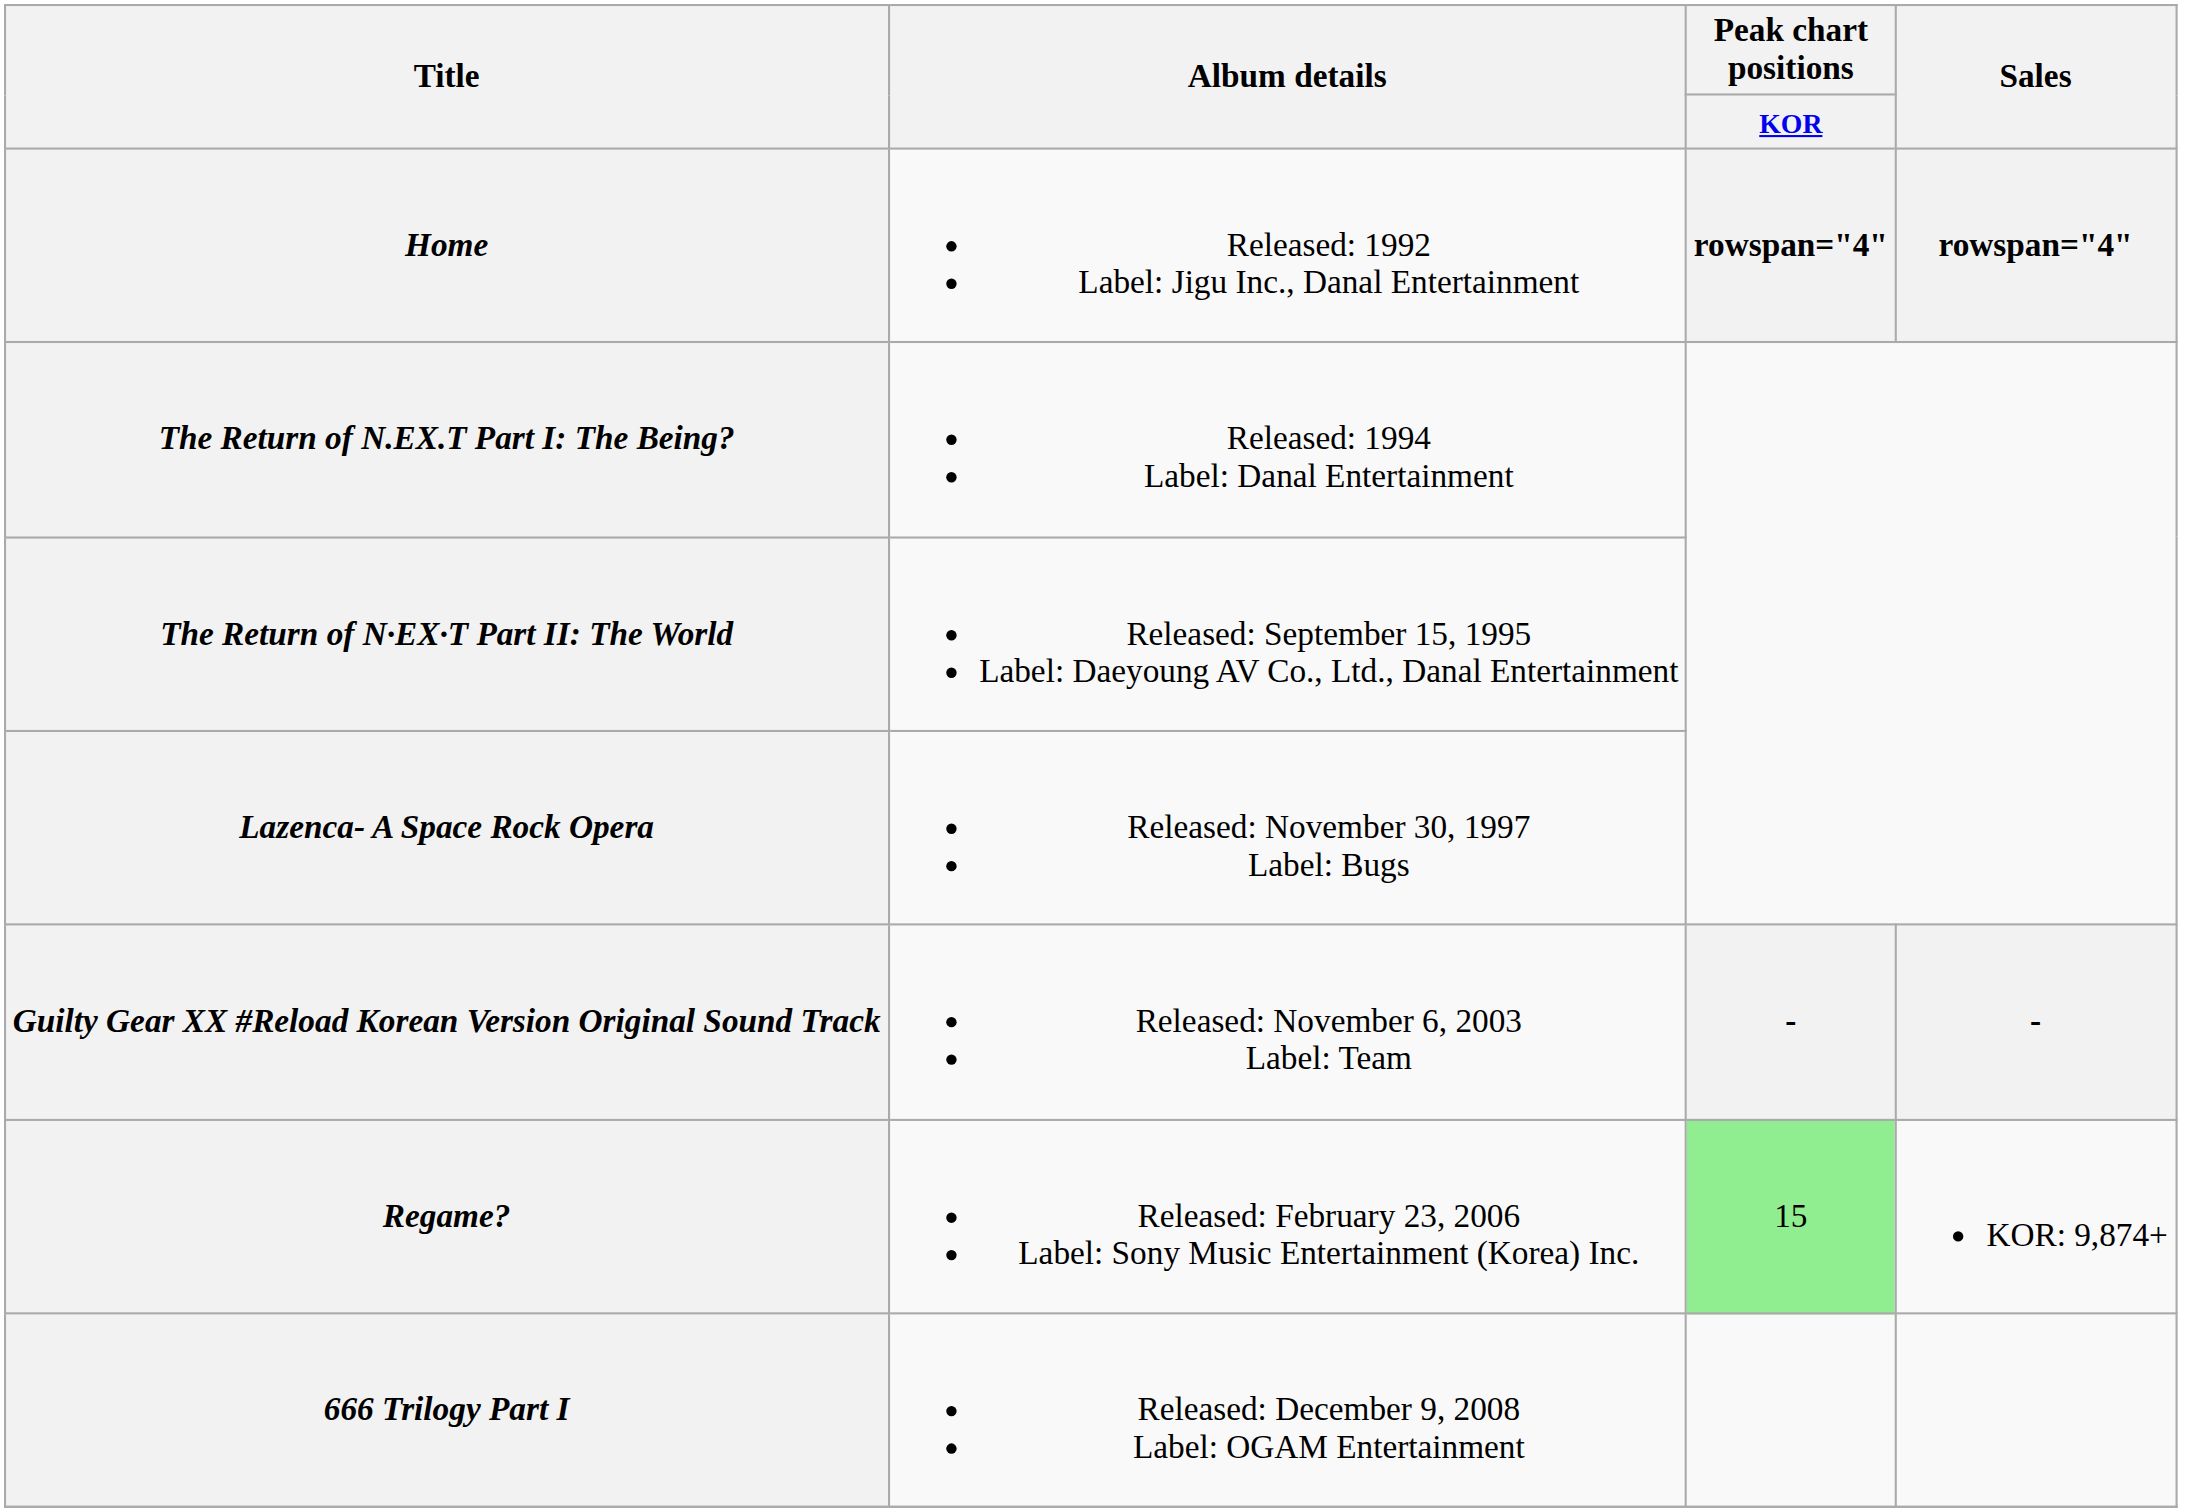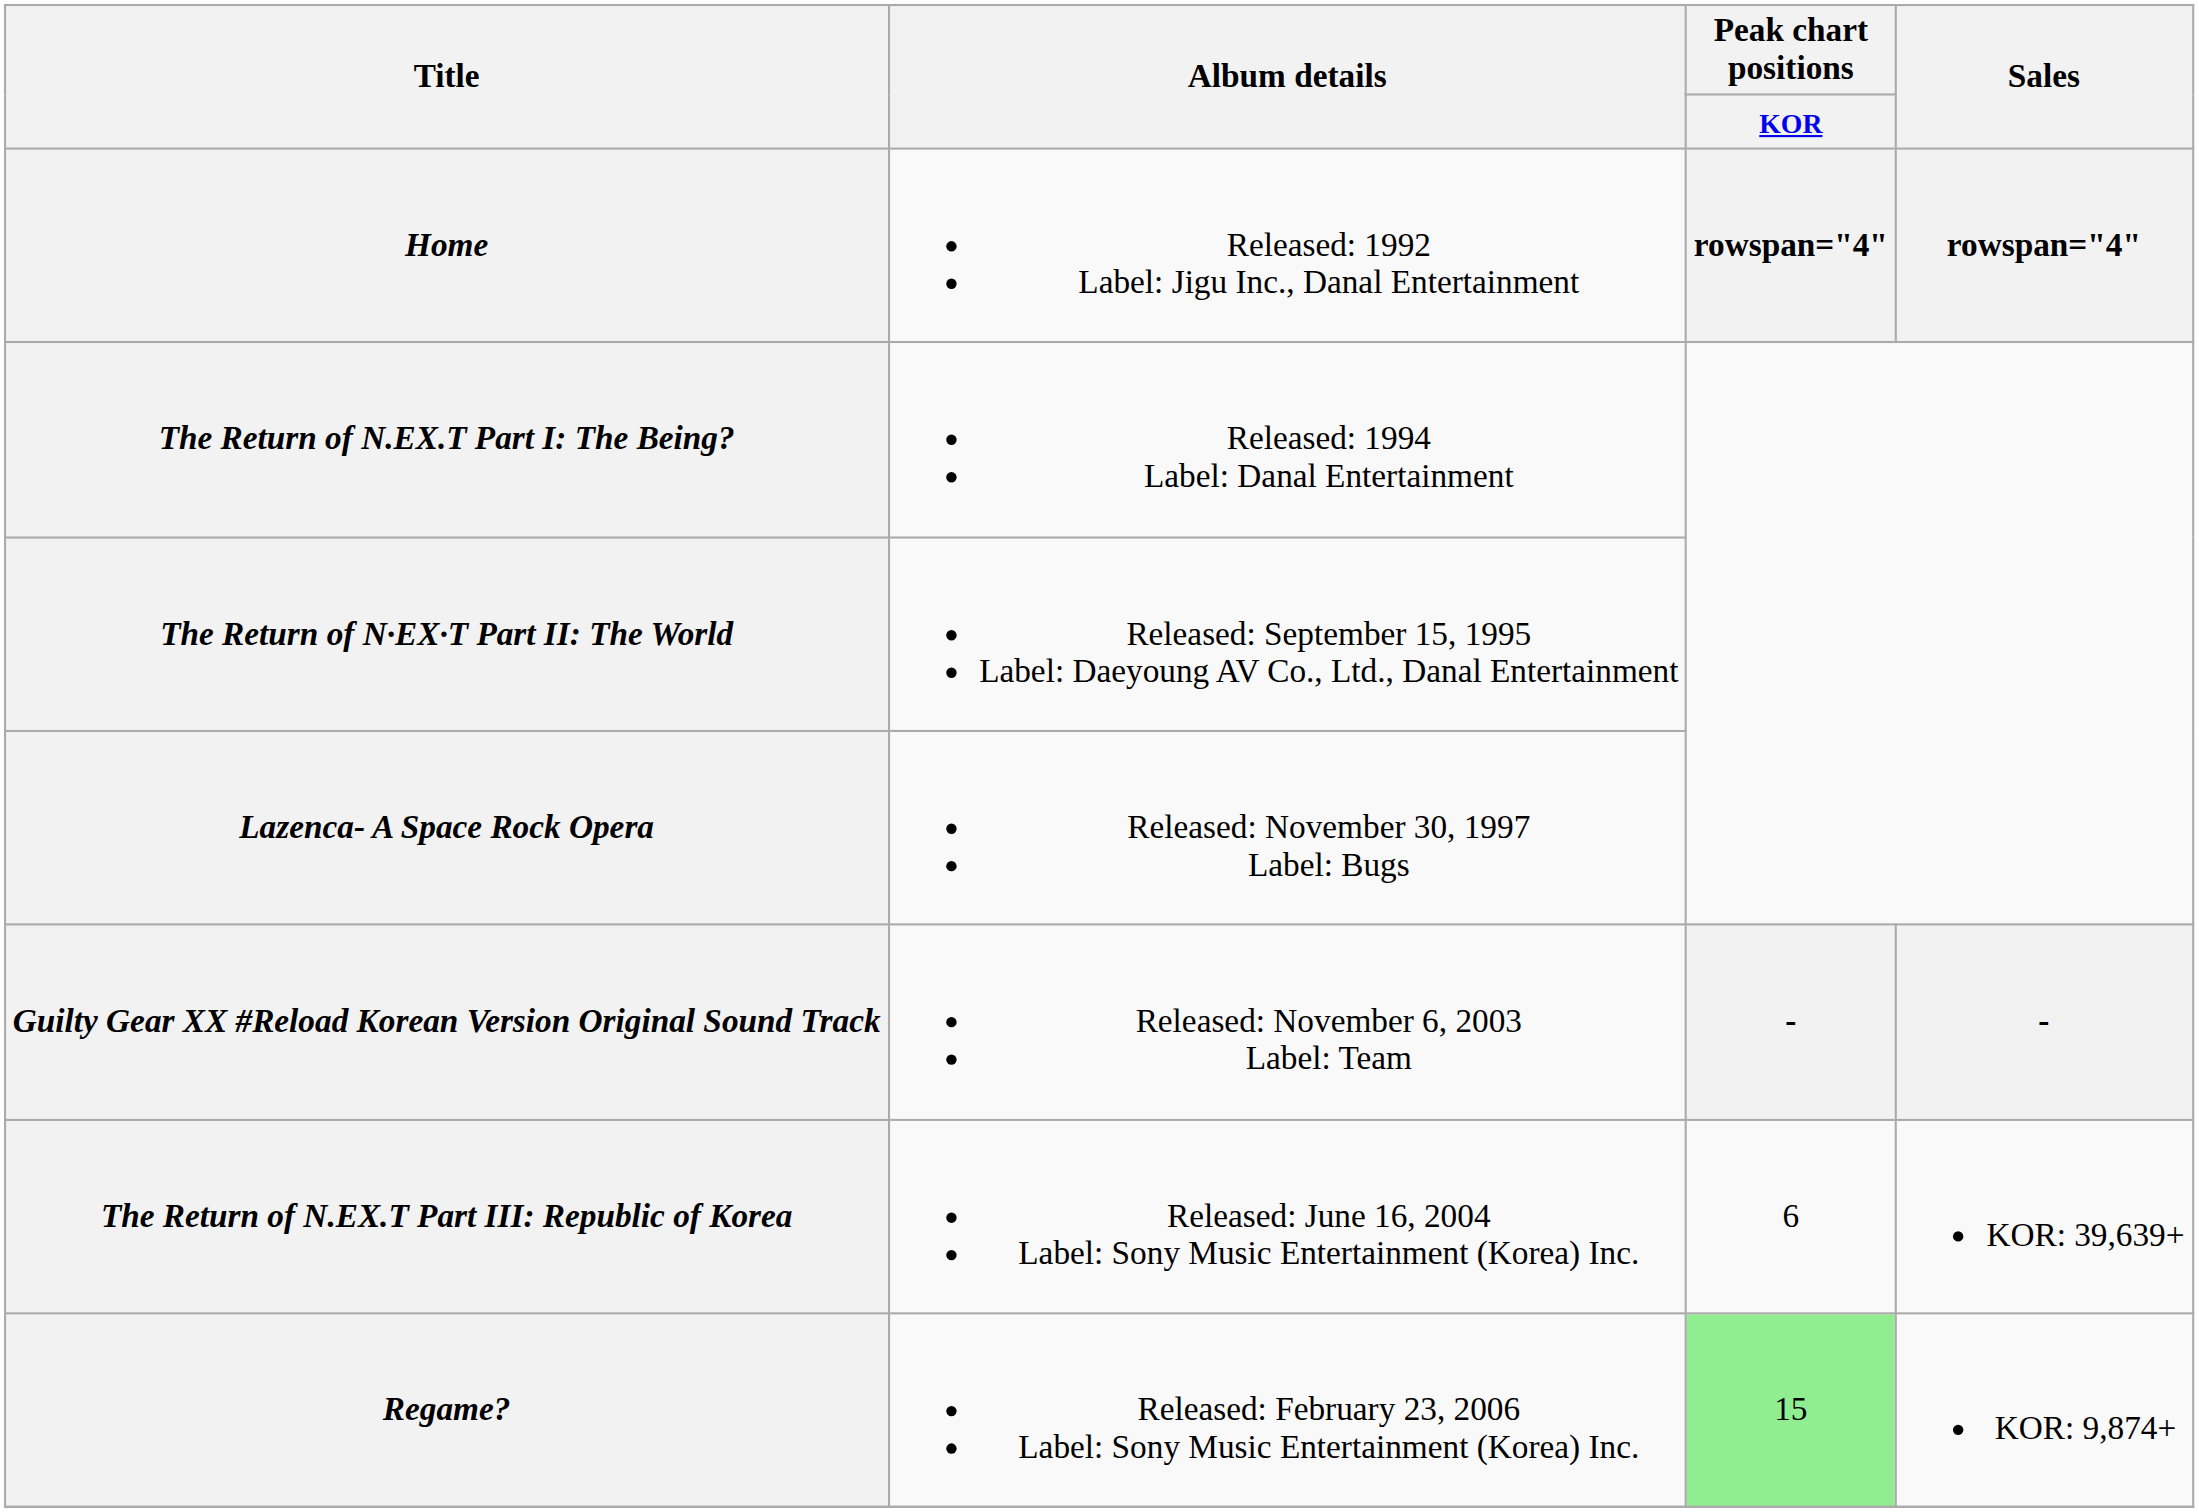+ row: (447, 1215)
- row: (447, 1409)
